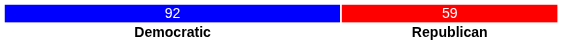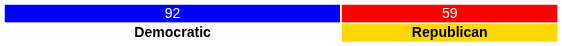(450, 32) no background -> (450, 32) gold background
